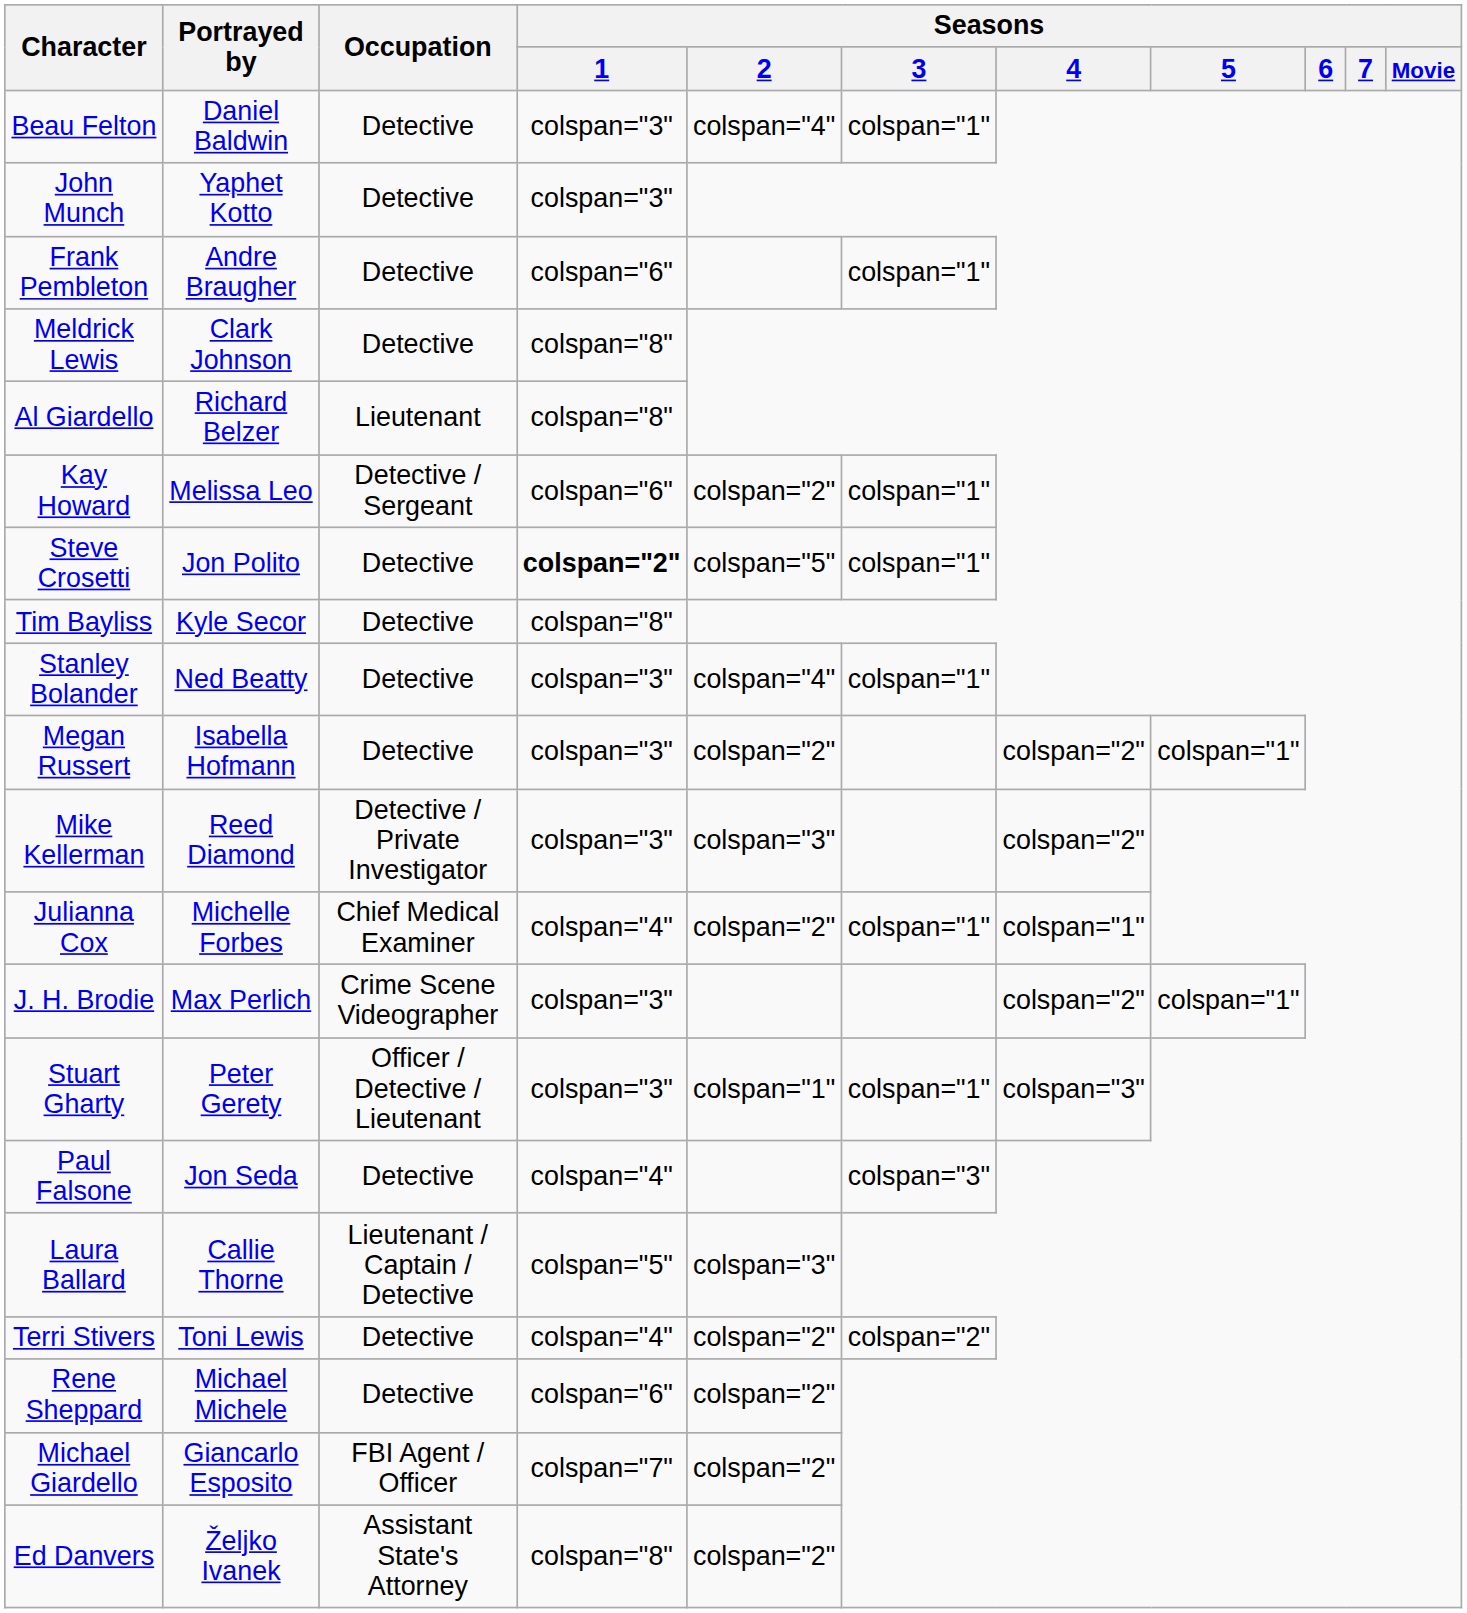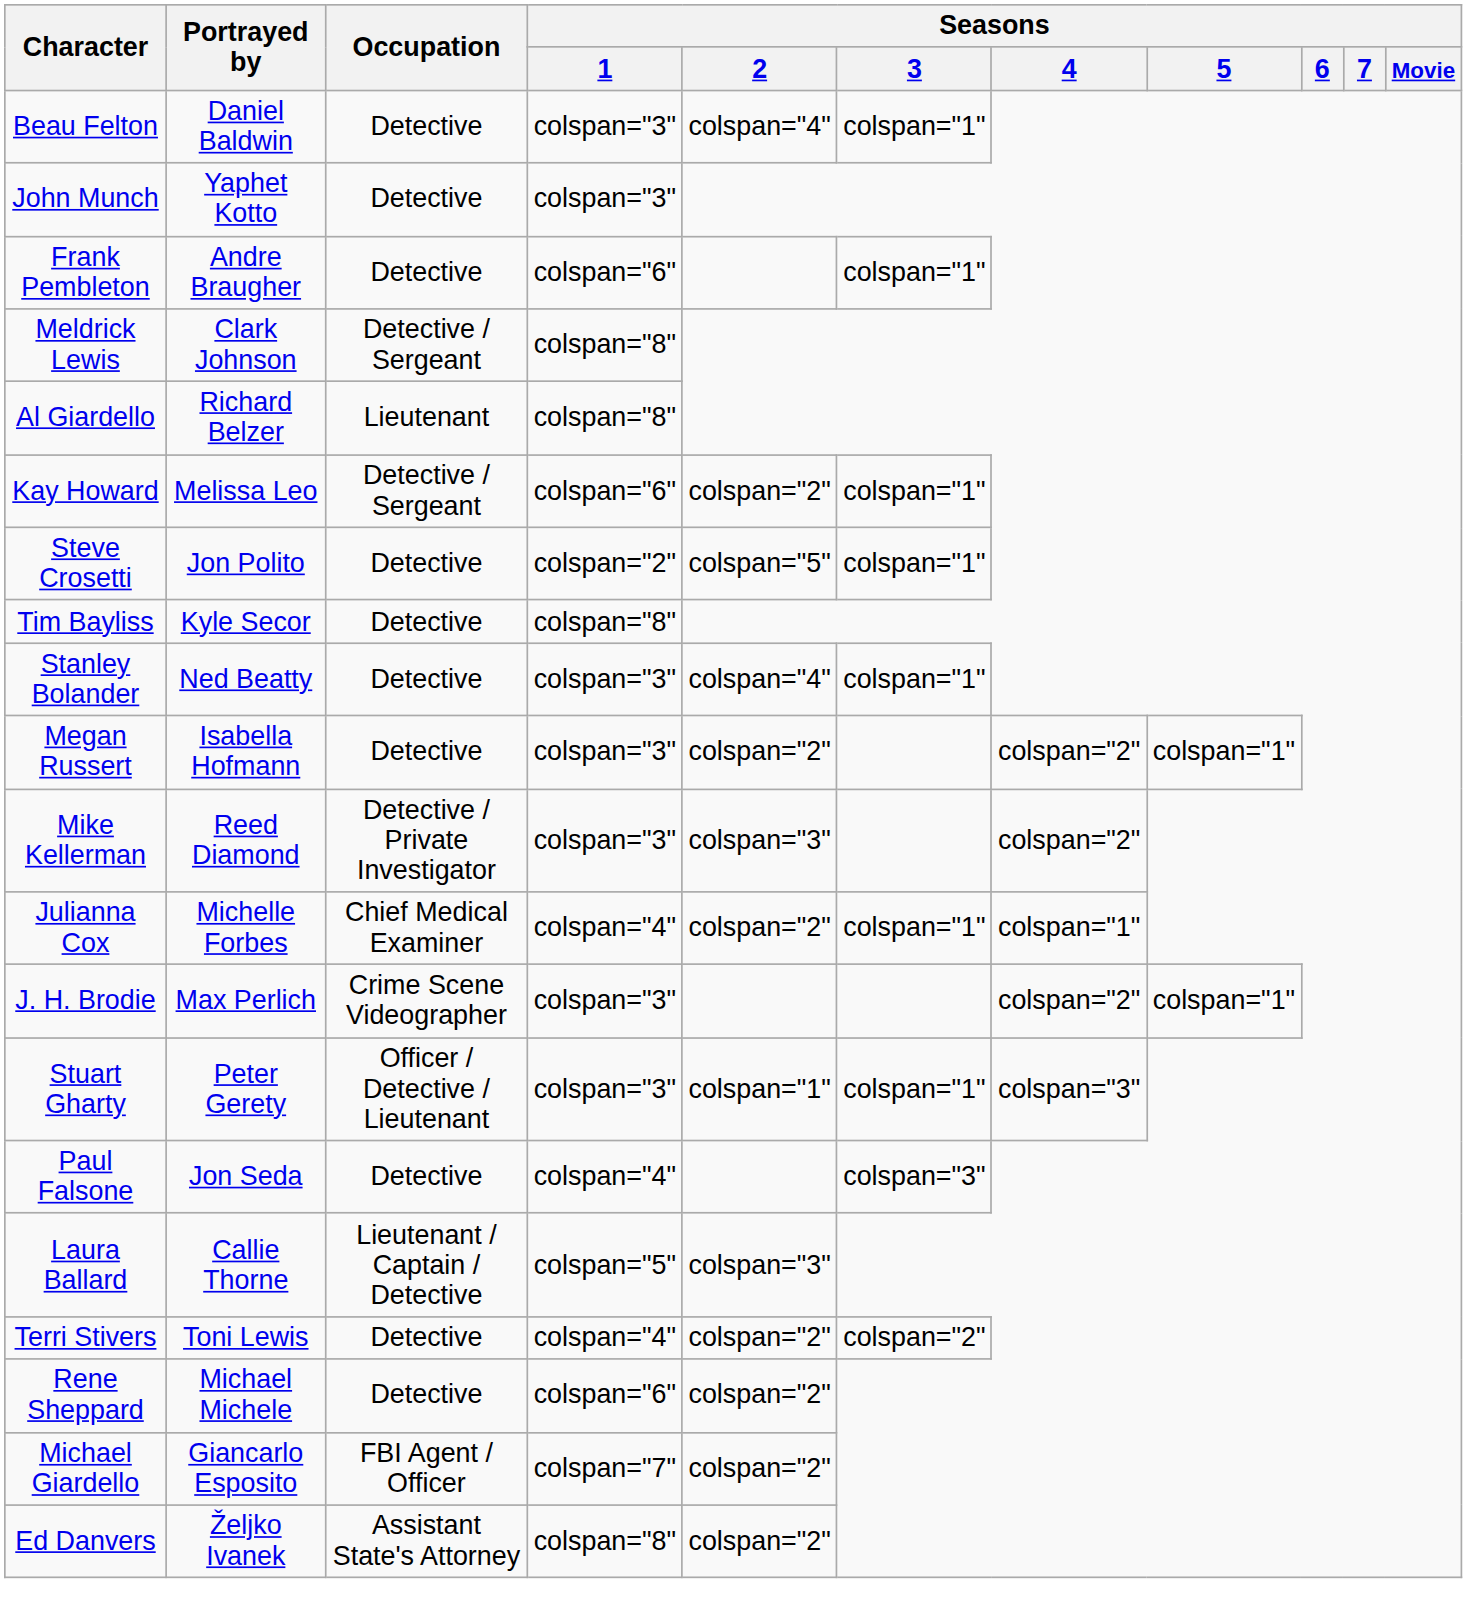(418, 344) Detective -> (426, 344) Detective / Sergeant
(602, 563) bold -> (605, 563) normal
